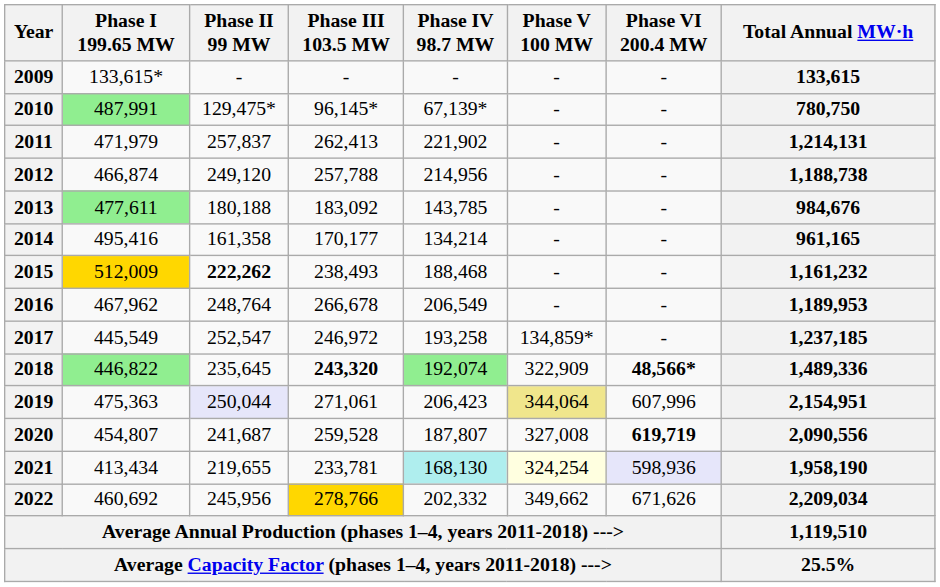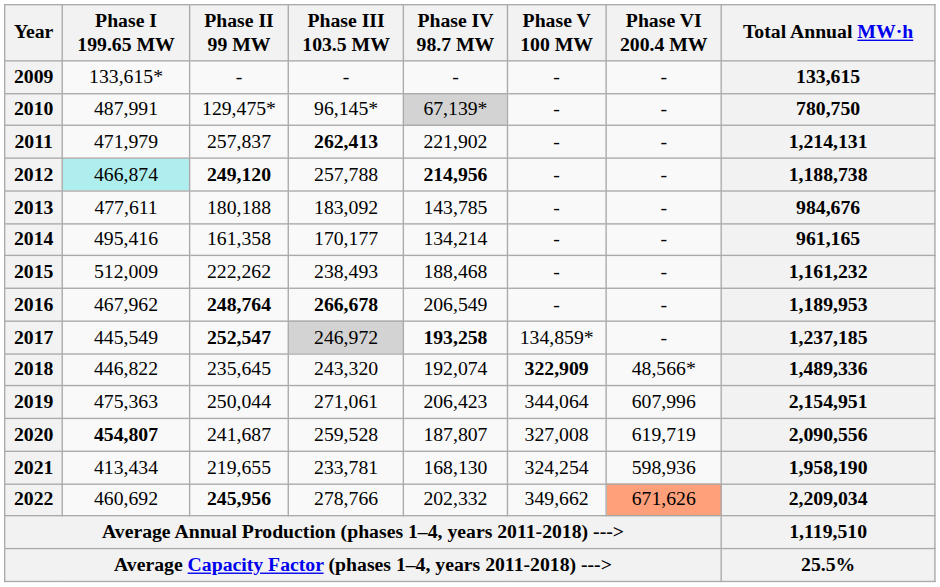(126, 109) lightgreen background -> (126, 109) no background
(455, 109) no background -> (455, 109) lightgrey background
(346, 142) normal -> (346, 142) bold
(126, 174) no background -> (126, 174) paleturquoise background
(239, 174) normal -> (239, 174) bold
(455, 174) normal -> (455, 174) bold
(126, 207) lightgreen background -> (126, 207) no background
(126, 272) gold background -> (126, 272) no background
(239, 272) bold -> (239, 272) normal
(239, 304) normal -> (239, 304) bold
(346, 304) normal -> (346, 304) bold
(239, 337) normal -> (239, 337) bold
(346, 337) no background -> (346, 337) lightgrey background
(455, 337) normal -> (455, 337) bold
(126, 369) lightgreen background -> (126, 369) no background
(346, 369) bold -> (346, 369) normal
(455, 369) lightgreen background -> (455, 369) no background
(557, 369) normal -> (557, 369) bold
(664, 369) bold -> (664, 369) normal
(239, 402) lavender background -> (239, 402) no background
(557, 402) khaki background -> (557, 402) no background
(126, 434) normal -> (126, 434) bold
(664, 434) bold -> (664, 434) normal
(455, 467) paleturquoise background -> (455, 467) no background
(557, 467) lightyellow background -> (557, 467) no background
(664, 467) lavender background -> (664, 467) no background
(239, 499) normal -> (239, 499) bold
(346, 499) gold background -> (346, 499) no background
(664, 499) no background -> (664, 499) lightsalmon background
